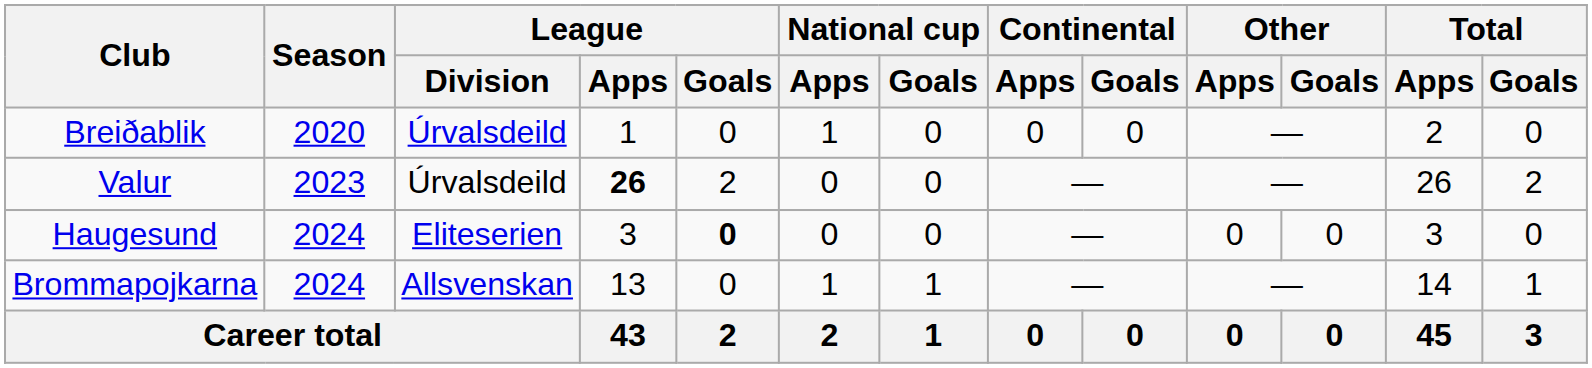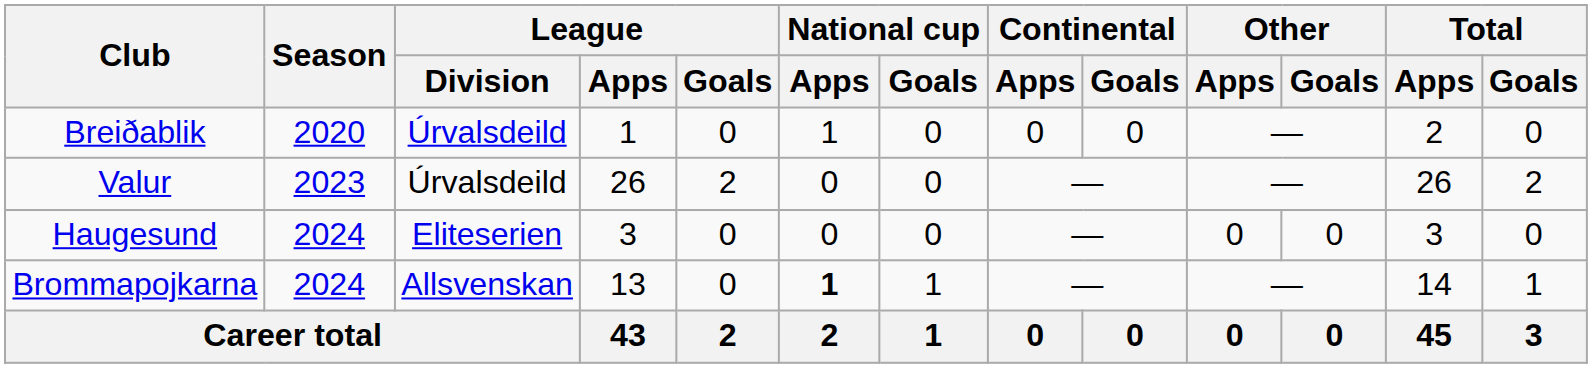(628, 183) bold -> (628, 183) normal
(728, 234) bold -> (728, 234) normal
(829, 285) normal -> (829, 285) bold
